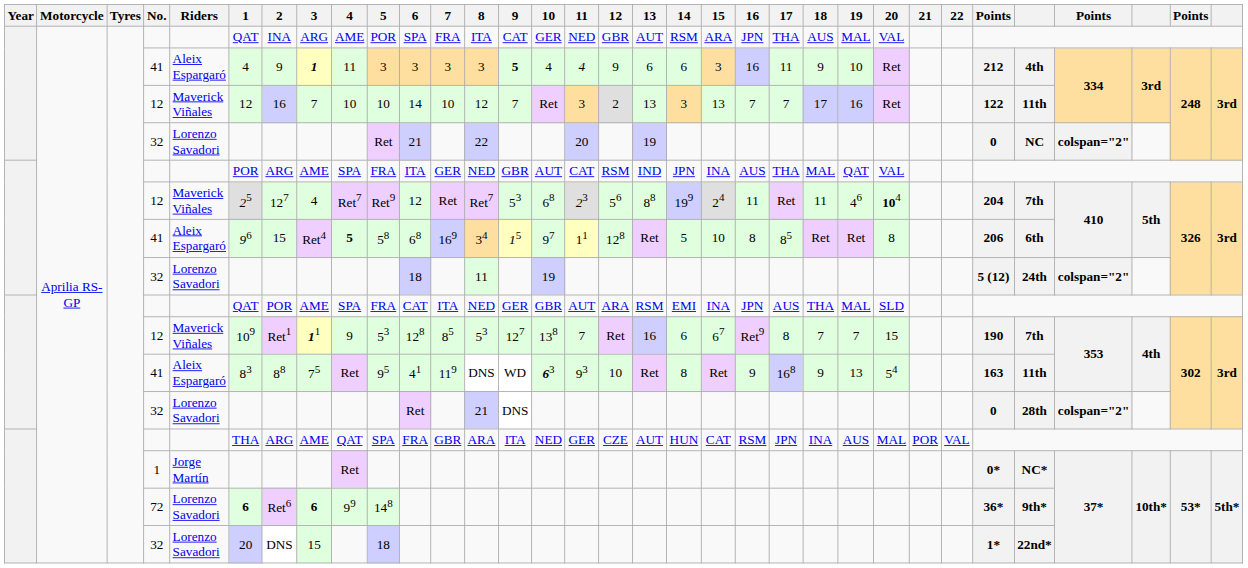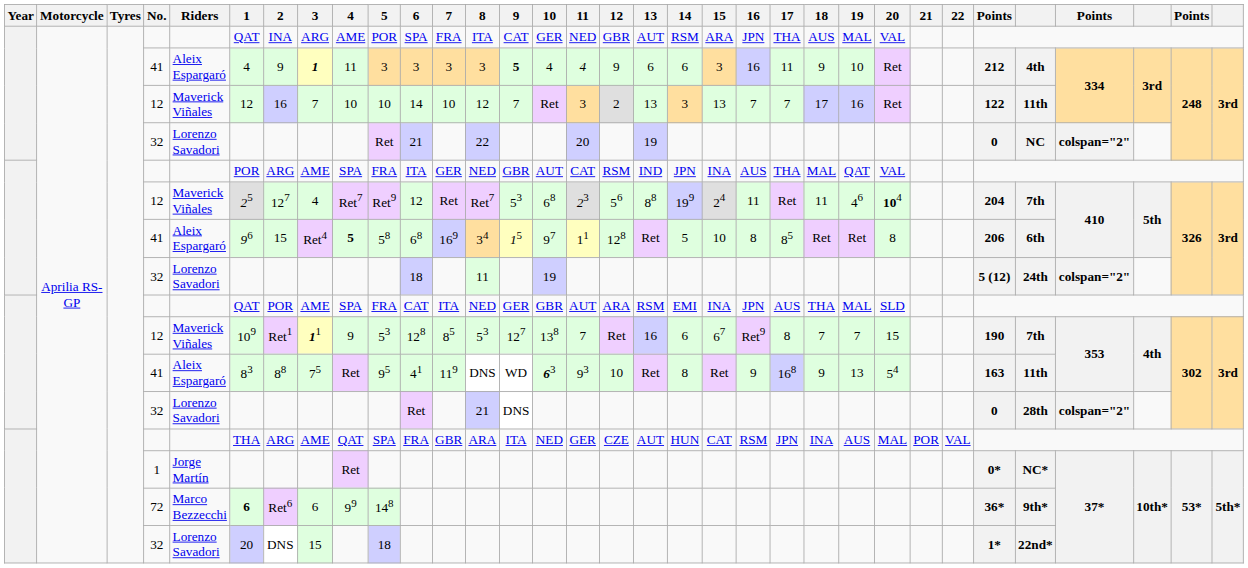(196, 507) Lorenzo Savadori -> (200, 507) Marco Bezzecchi
(314, 507) bold -> (315, 507) normal
